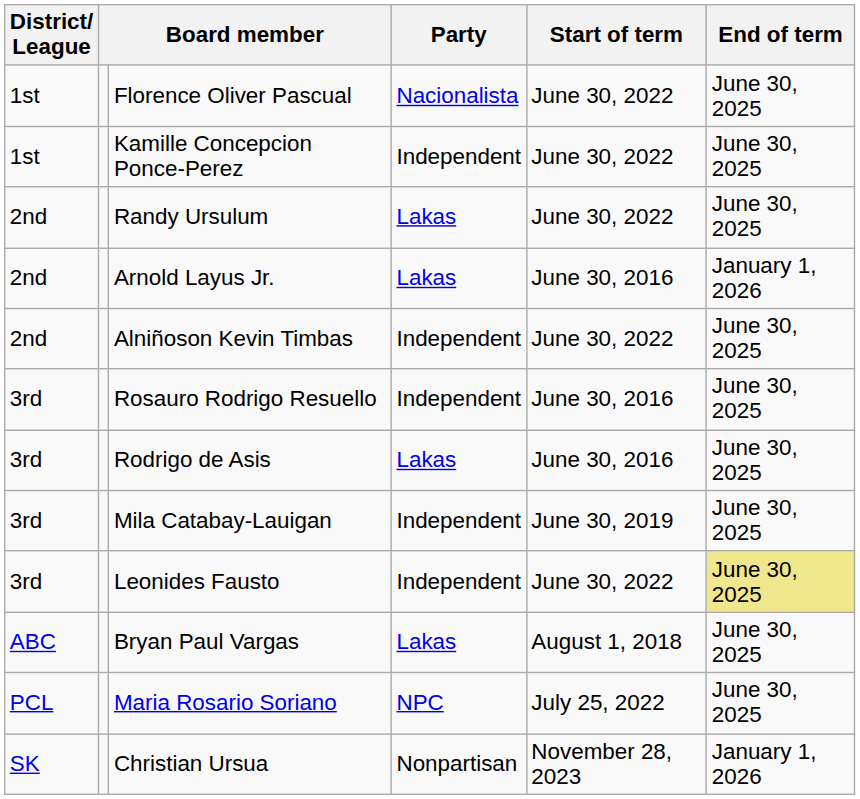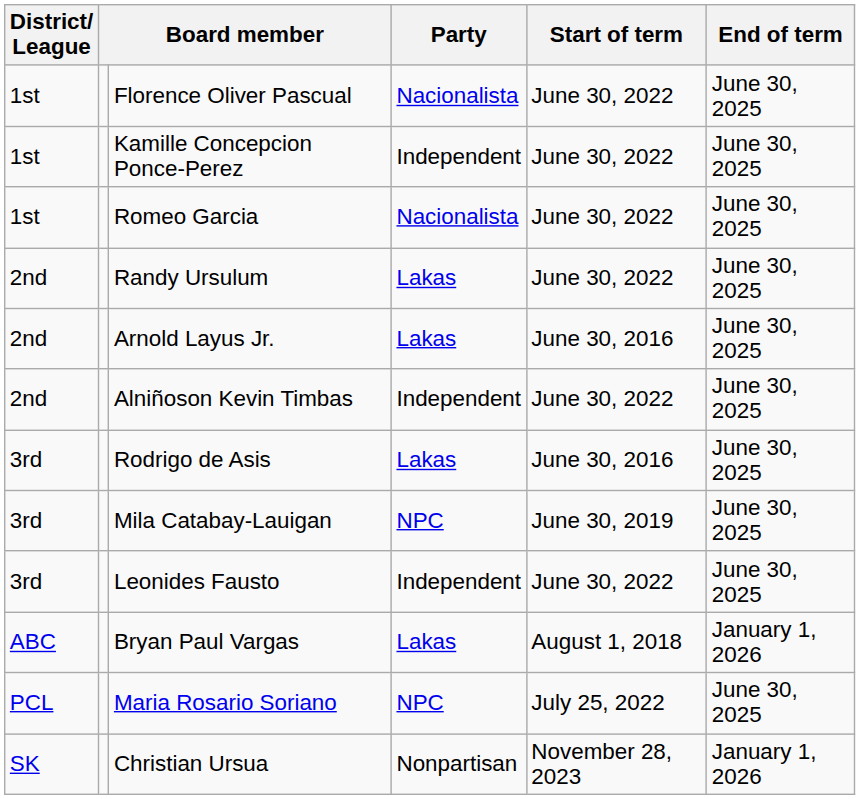+ row: (186, 217)
(764, 277) January 1, 2026 -> (755, 338) June 30, 2025
- row: (245, 399)
(459, 520) Independent -> (420, 520) NPC
(755, 581) khaki background -> (755, 581) no background
(755, 642) June 30, 2025 -> (764, 642) January 1, 2026
